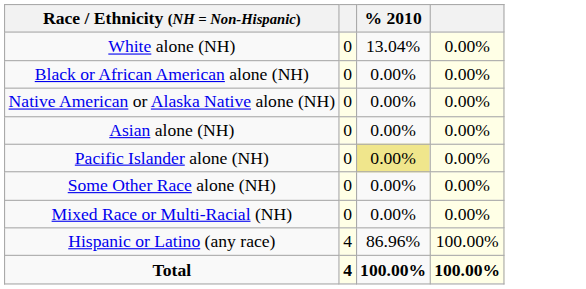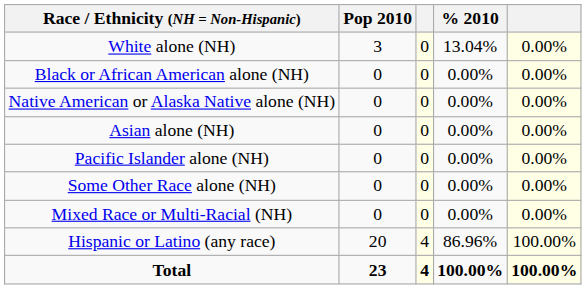+ column: (378, 18)
(393, 158) khaki background -> (470, 158) no background
